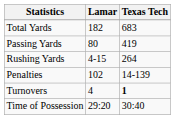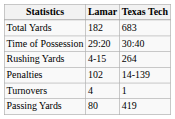rows swapped: (34, 43) <-> (45, 106)
(124, 91) bold -> (124, 91) normal
